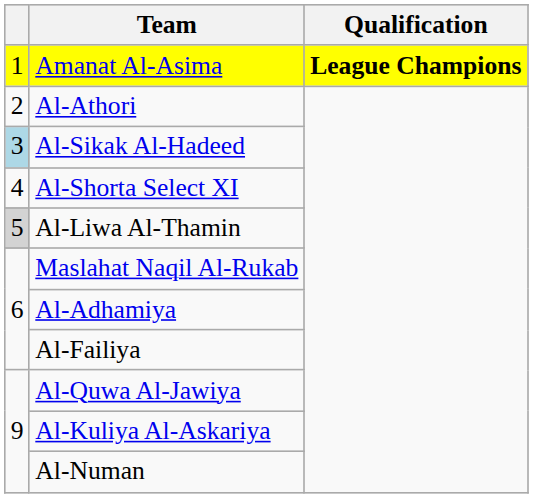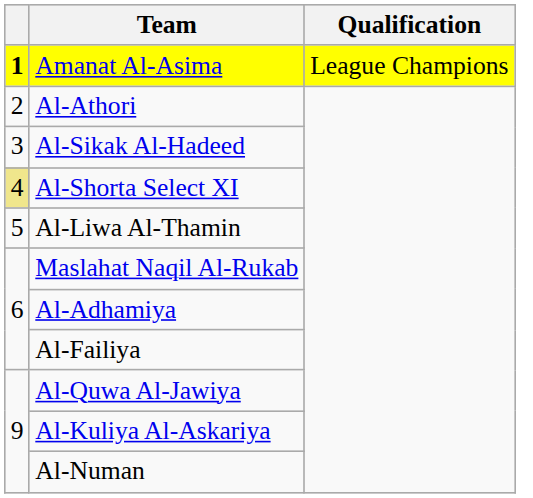(17, 65) normal -> (17, 65) bold
(416, 65) bold -> (409, 65) normal
(17, 146) lightblue background -> (17, 146) no background
(17, 187) no background -> (17, 187) khaki background
(17, 227) lightgrey background -> (17, 227) no background
